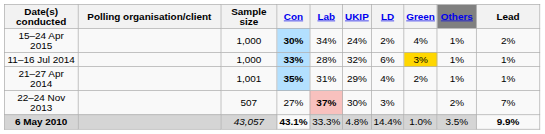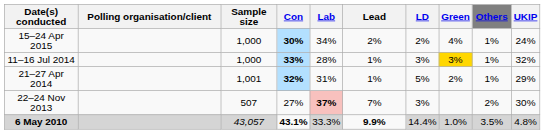columns swapped: (357, 17) <-> (508, 17)
(387, 60) 6% -> (422, 60) 3%
(293, 79) 35% -> (293, 79) 32%
(387, 79) 4% -> (422, 79) 5%
